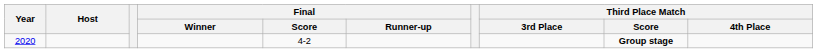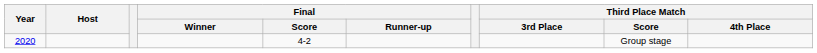(646, 41) bold -> (646, 41) normal
